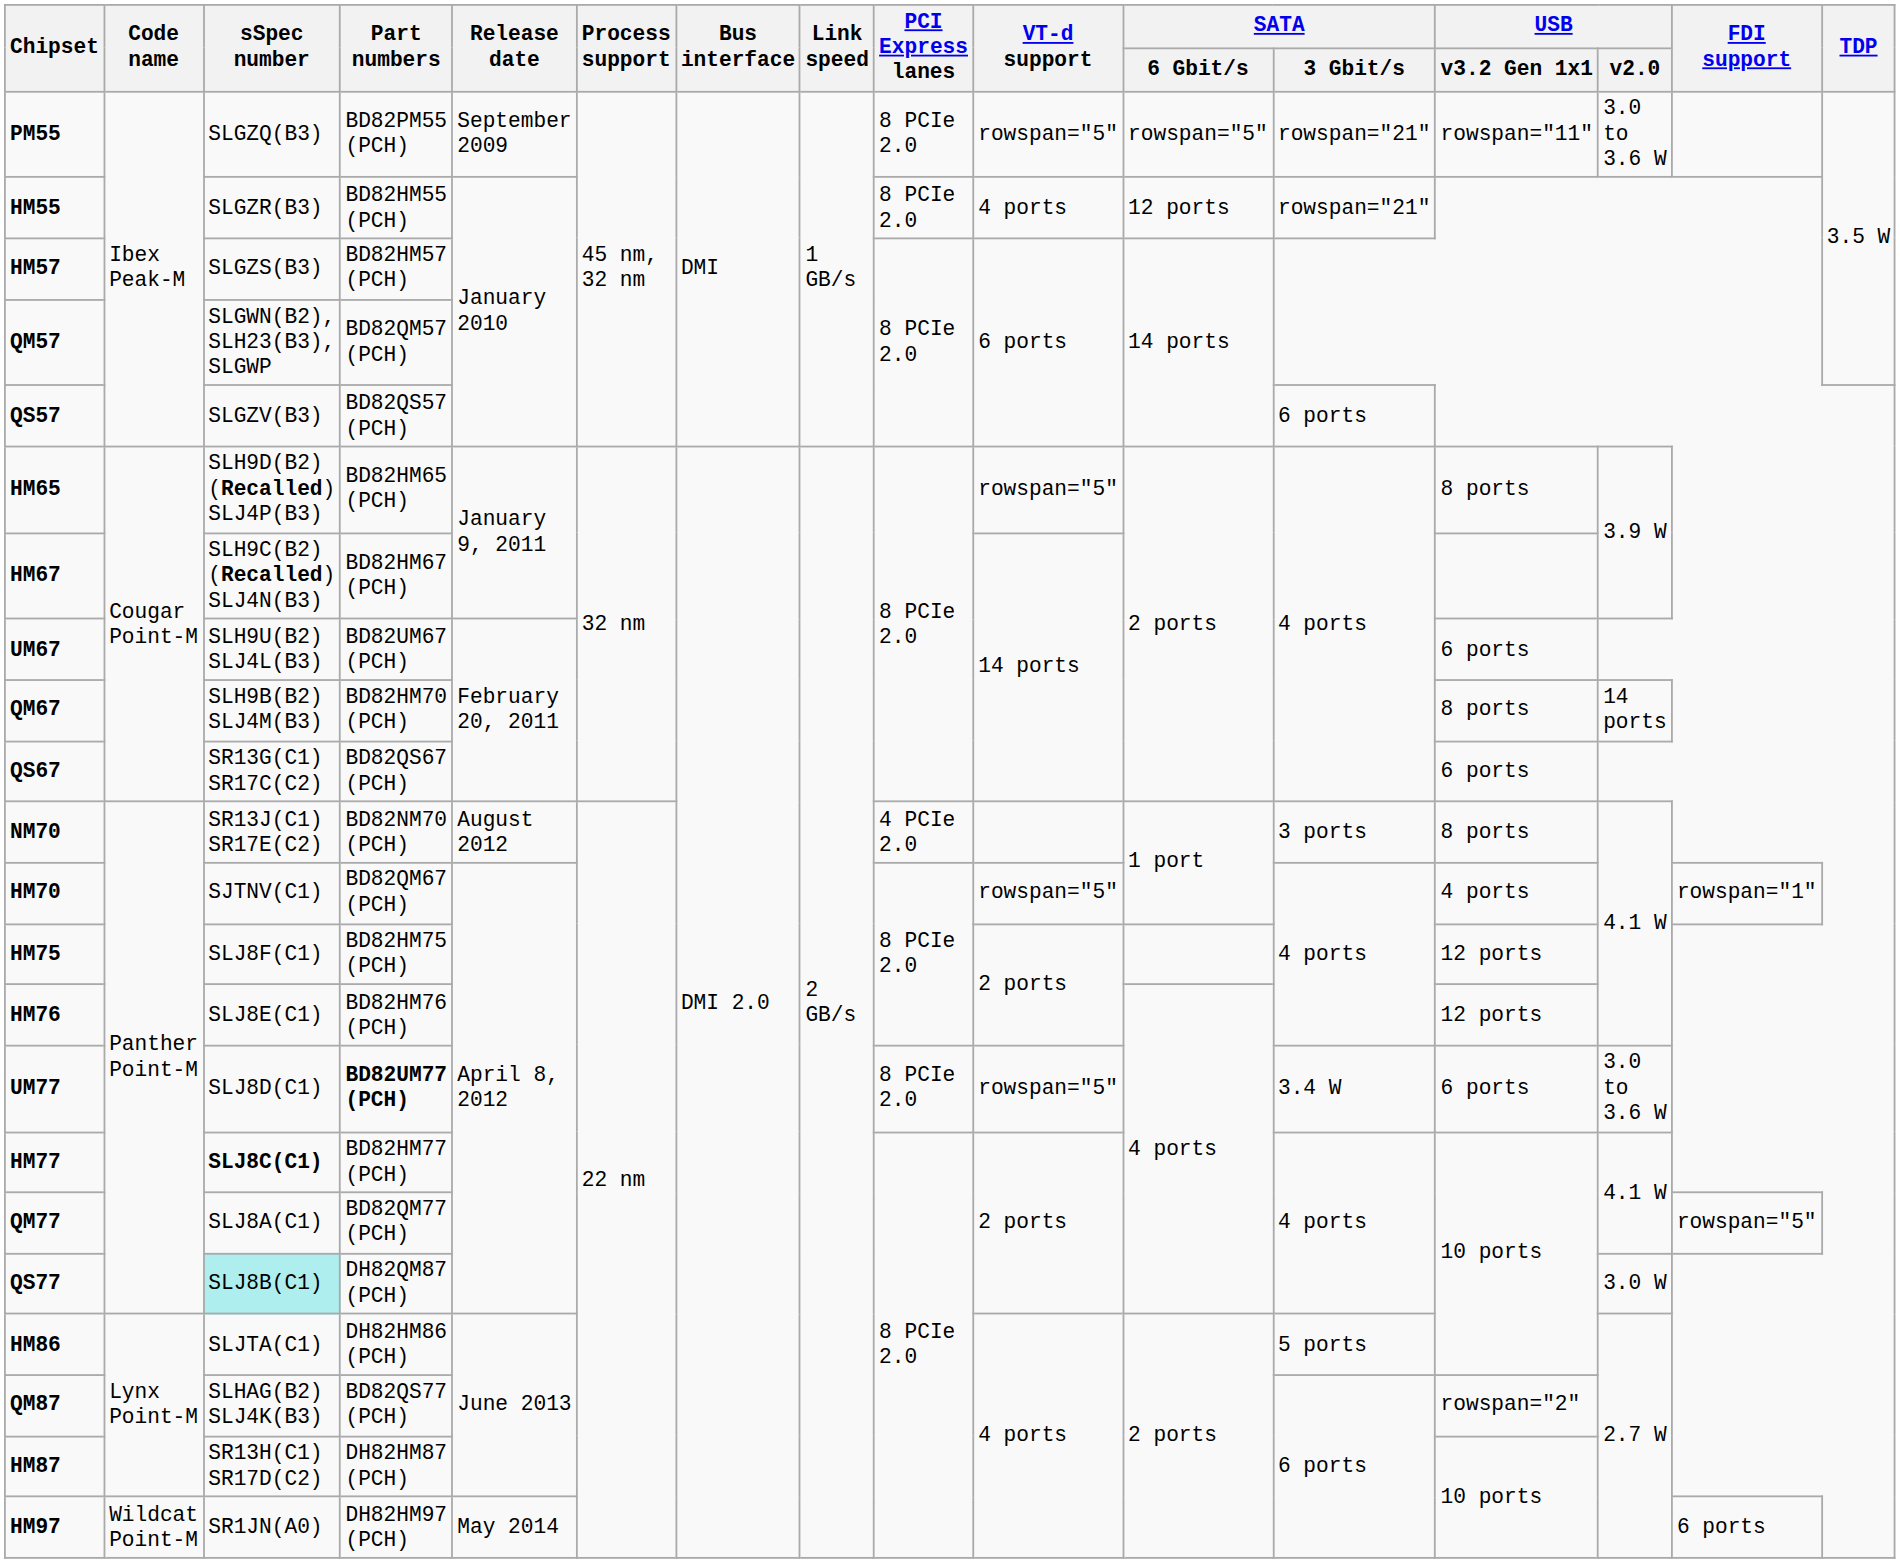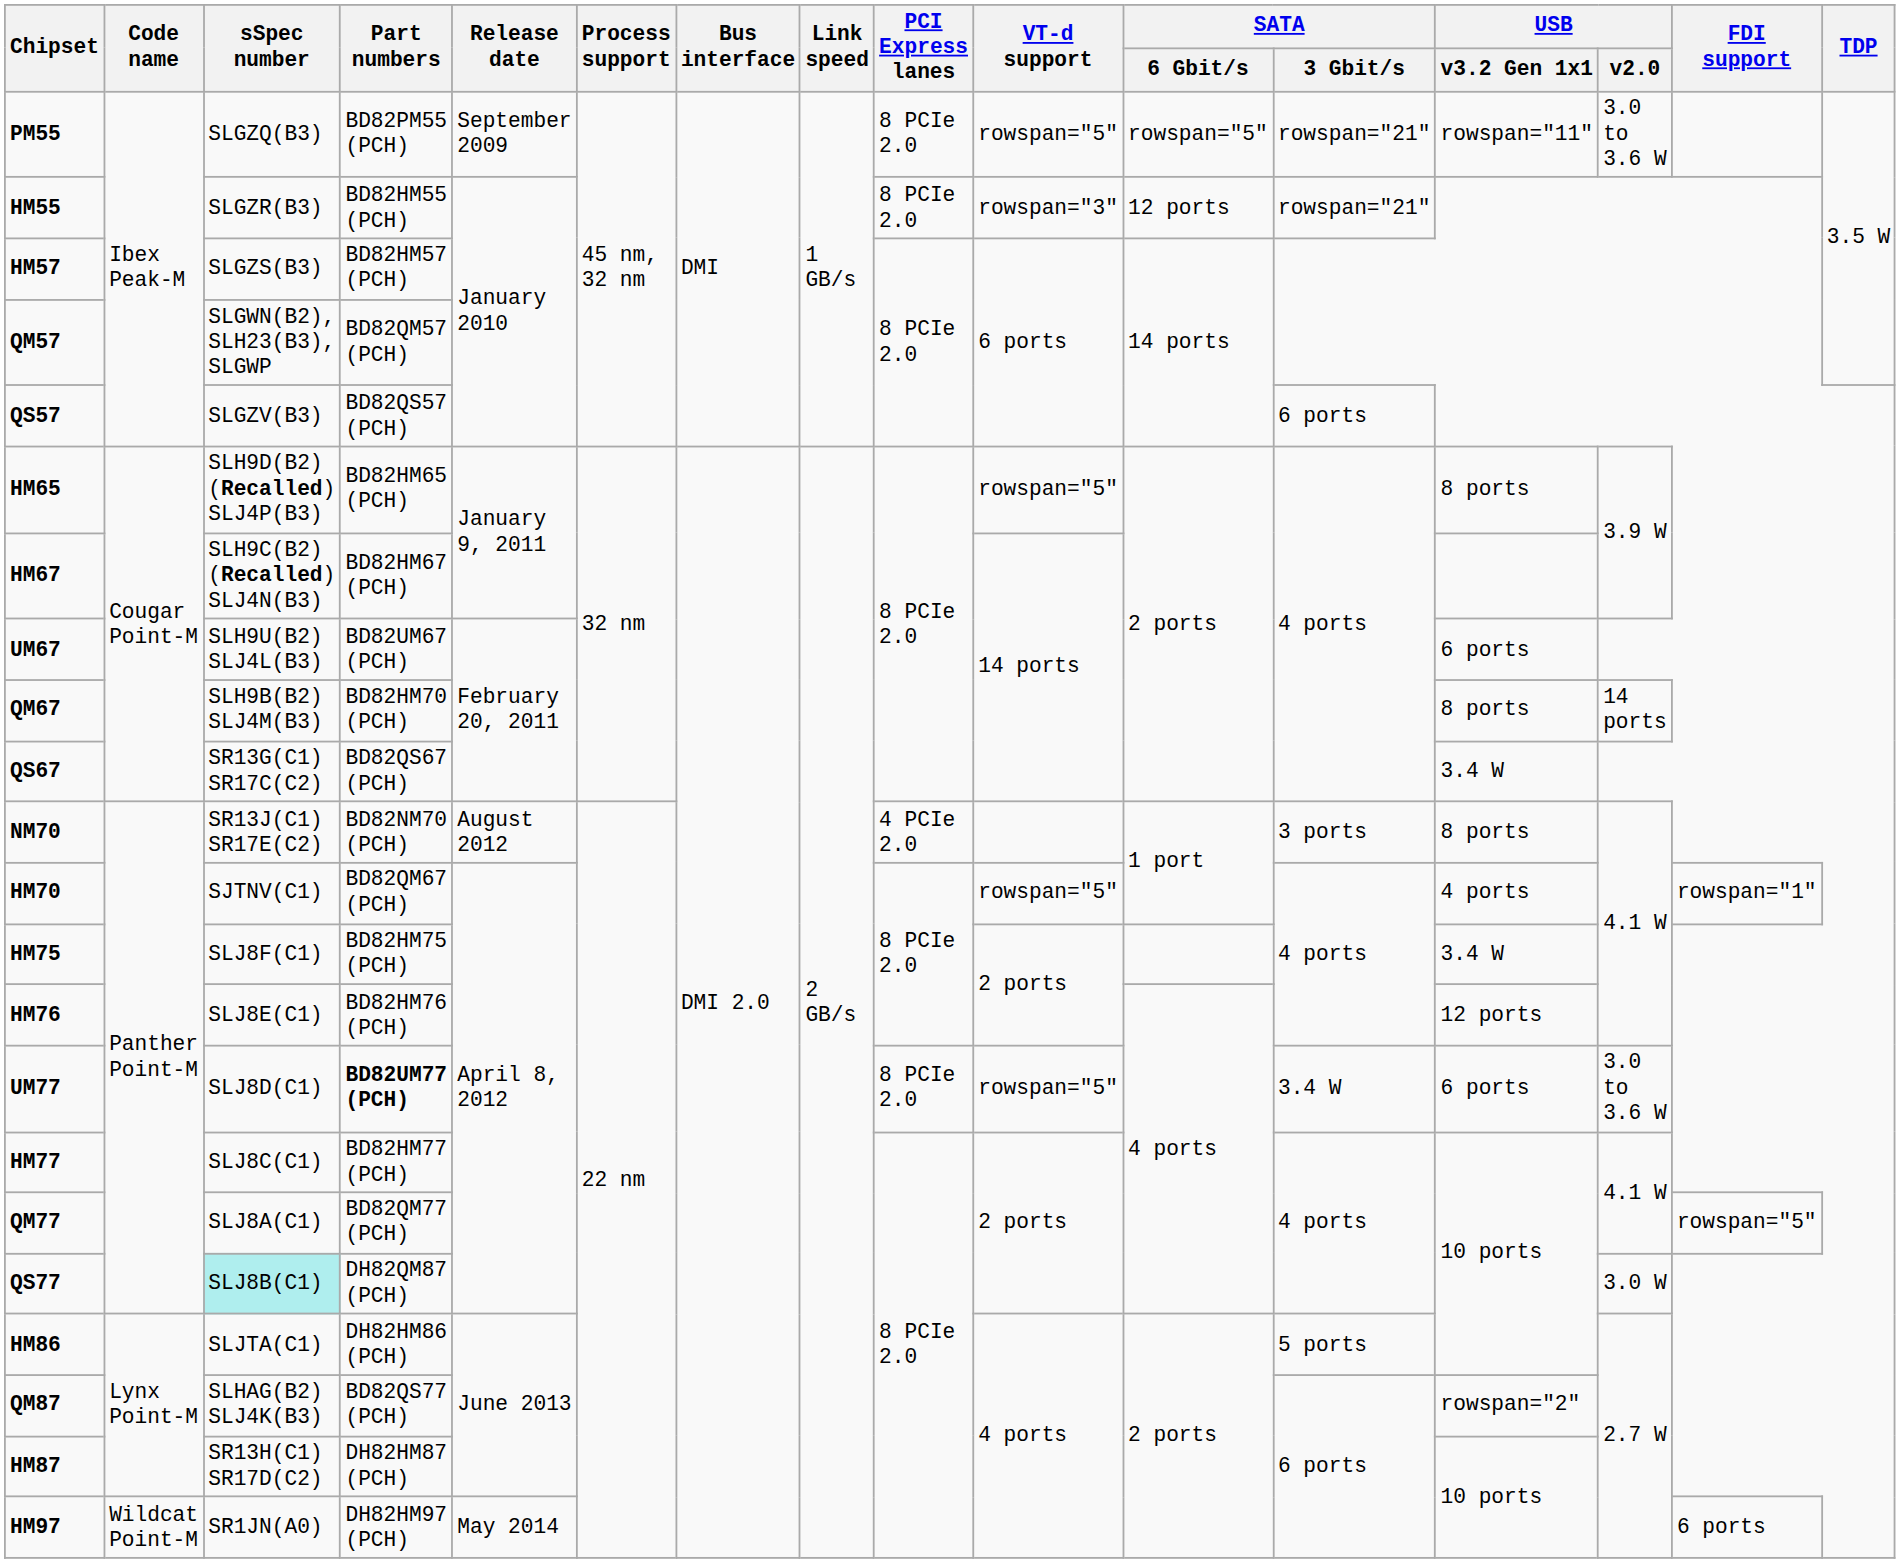(1023, 208) 4 ports -> (1048, 208) rowspan="3"
(1485, 771) 6 ports -> (1472, 771) 3.4 W
(1491, 954) 12 ports -> (1472, 954) 3.4 W
(265, 1162) bold -> (265, 1162) normal
